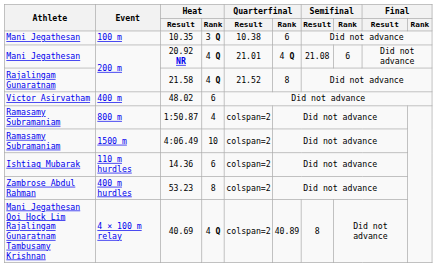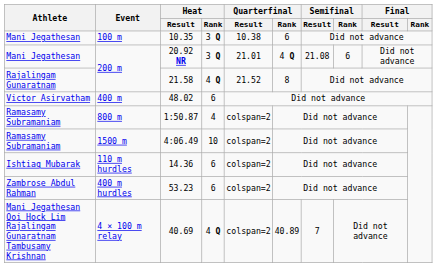(213, 56) 4 Q -> (213, 56) 3 Q
(213, 188) 8 -> (213, 188) 6
(317, 231) 8 -> (317, 231) 7
